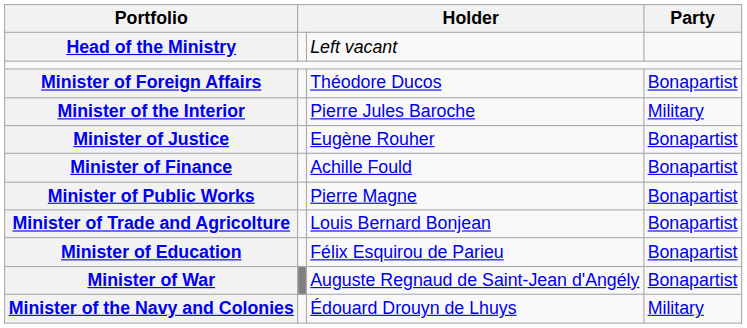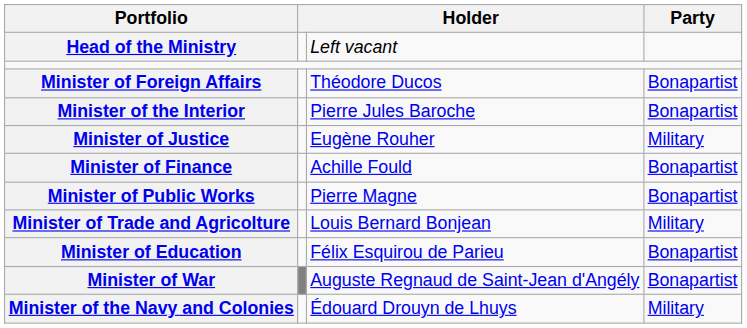(676, 111) Military -> (693, 111) Bonapartist
(693, 139) Bonapartist -> (676, 139) Military
(693, 223) Bonapartist -> (676, 223) Military
